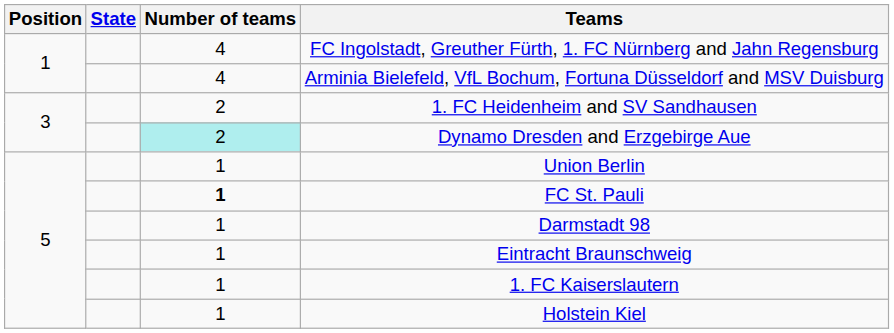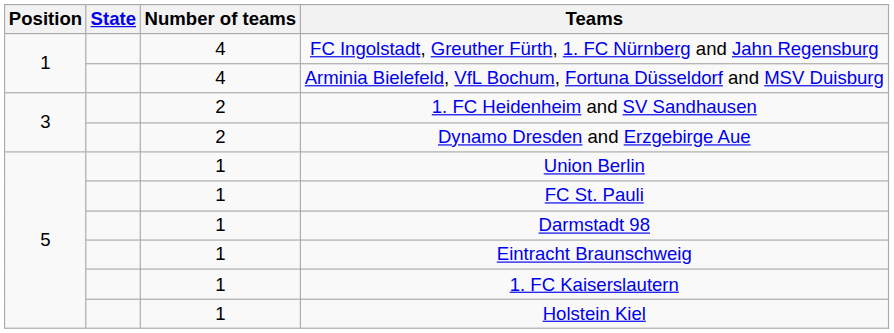(220, 136) paleturquoise background -> (220, 136) no background
(220, 195) bold -> (220, 195) normal
